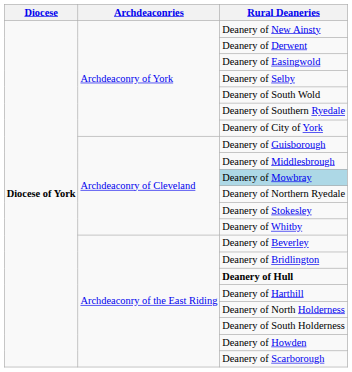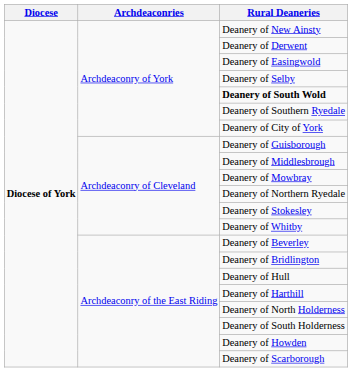(271, 95) normal -> (274, 95) bold
(267, 177) lightblue background -> (267, 177) no background
(258, 276) bold -> (256, 276) normal
